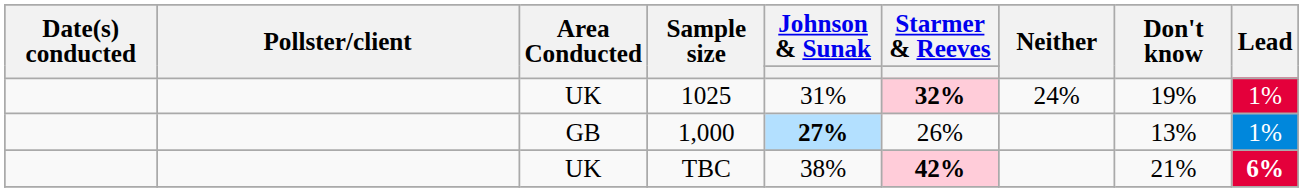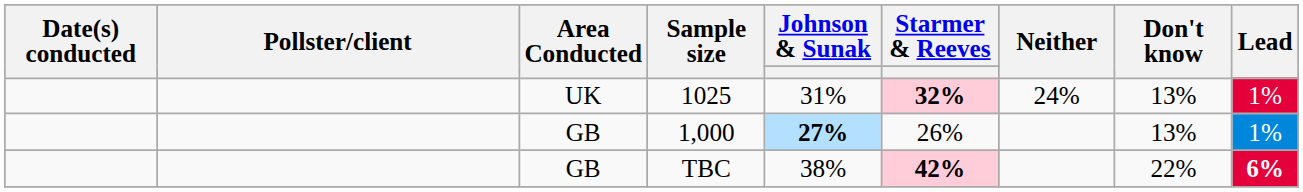(1174, 96) 19% -> (1174, 96) 13%
(583, 169) UK -> (583, 169) GB
(1174, 169) 21% -> (1174, 169) 22%
